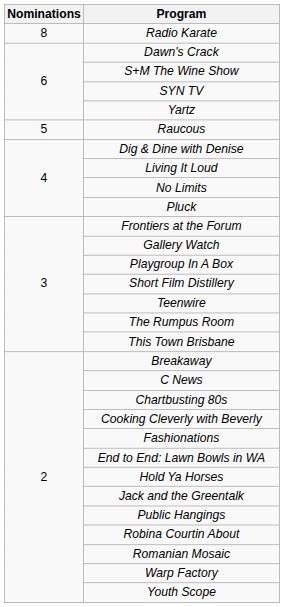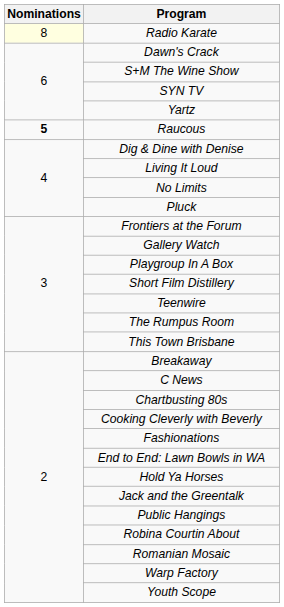(44, 33) no background -> (44, 33) lightyellow background
(44, 129) normal -> (44, 129) bold
